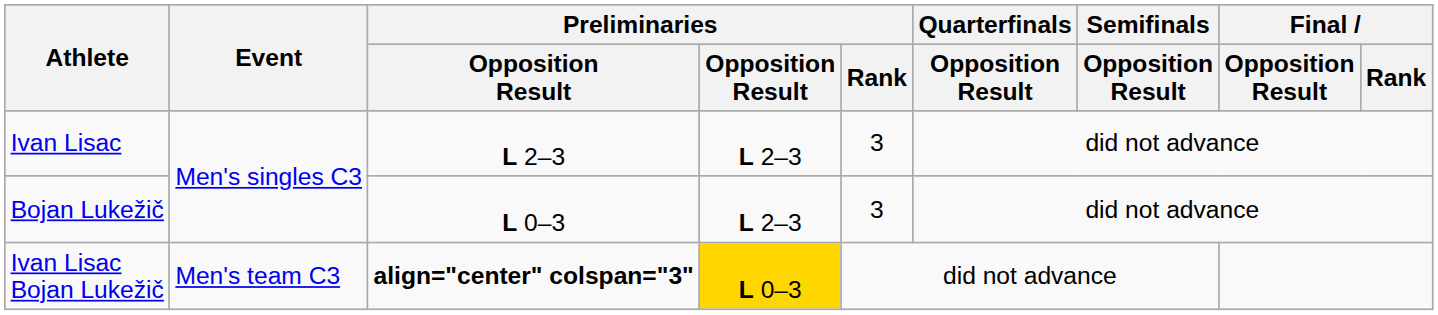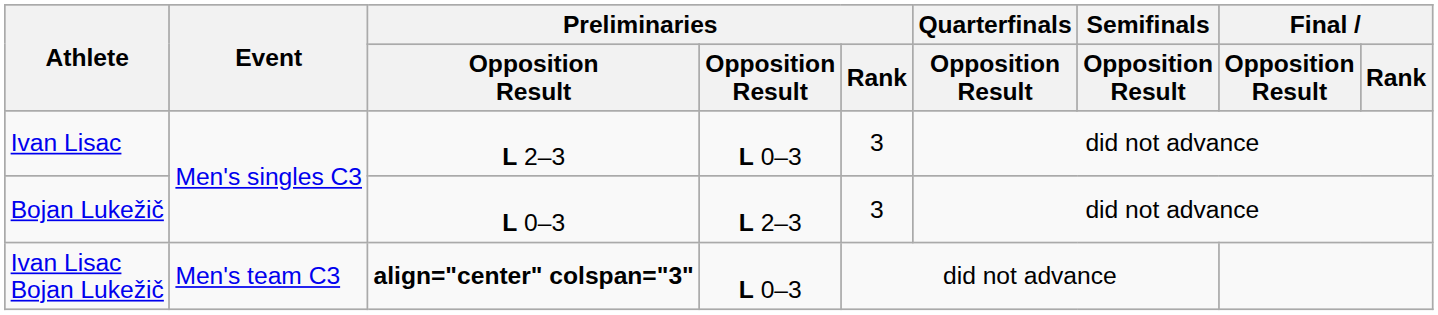(770, 157) L 2–3 -> (770, 157) L 0–3
(770, 290) gold background -> (770, 290) no background
